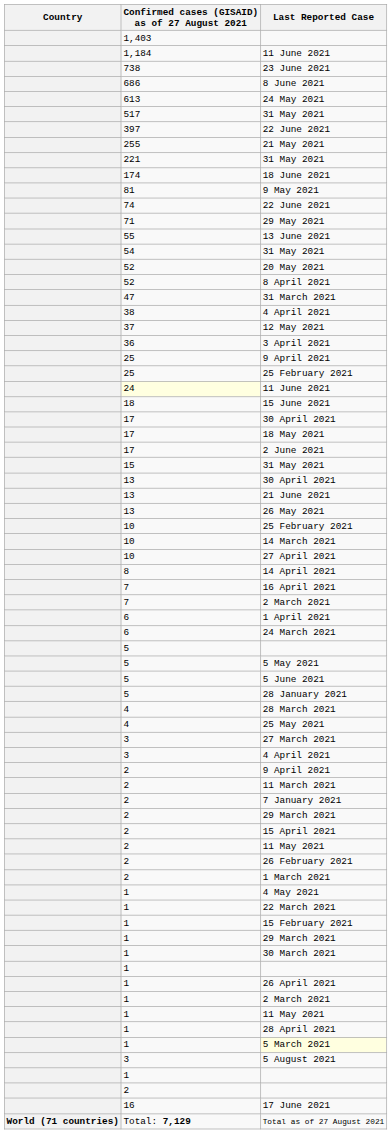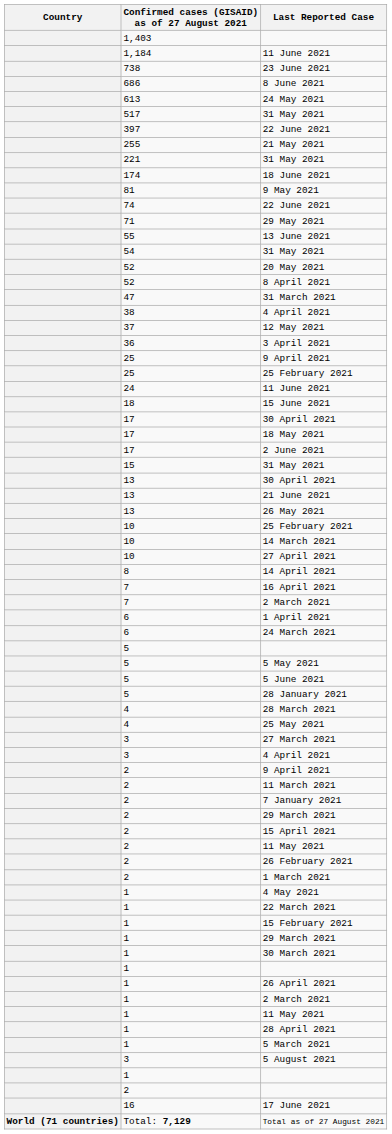(129, 389) lightyellow background -> (129, 389) no background
(296, 1045) lightyellow background -> (296, 1045) no background
